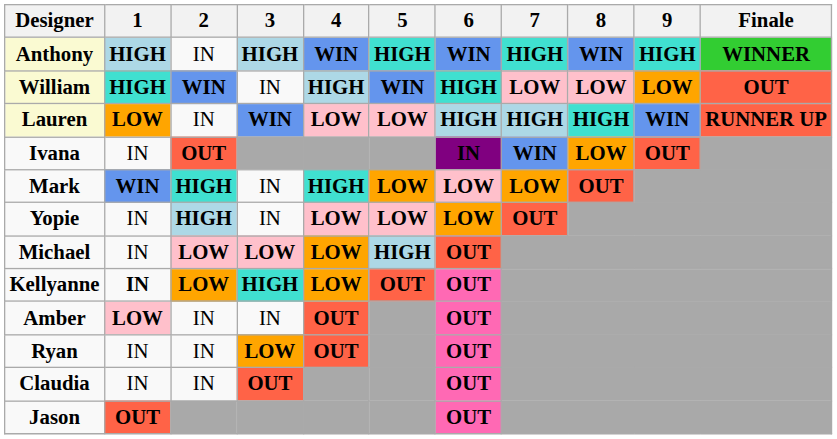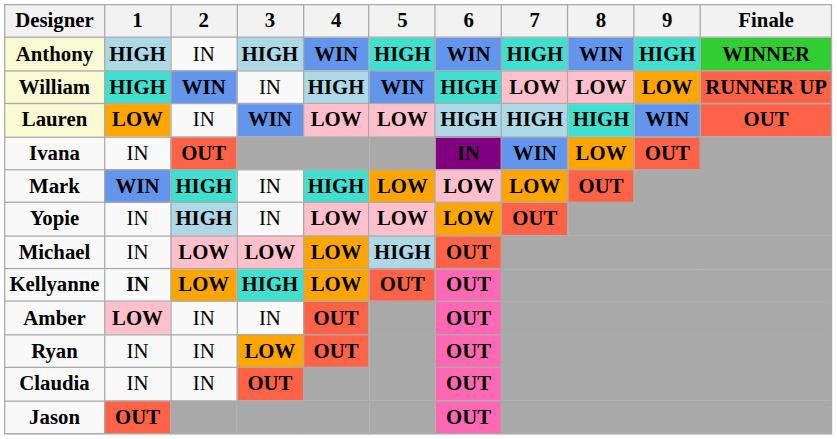(766, 86) OUT -> (766, 86) RUNNER UP
(766, 119) RUNNER UP -> (766, 119) OUT
